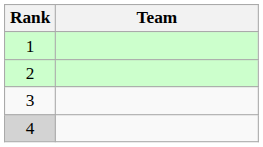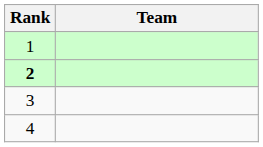(30, 73) normal -> (30, 73) bold
(30, 127) lightgrey background -> (30, 127) no background
